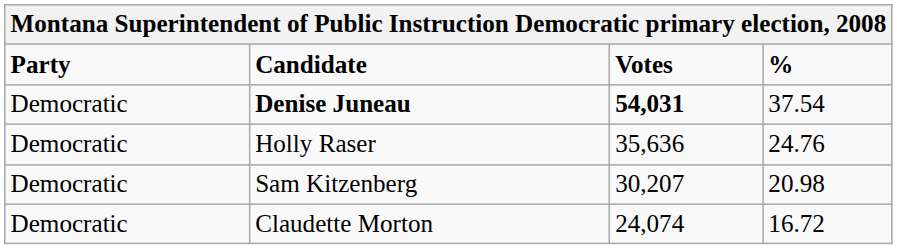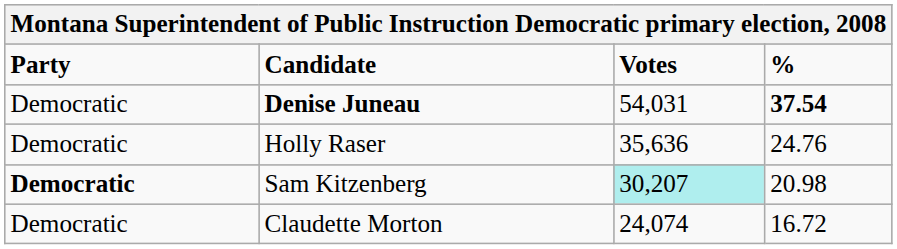(650, 104) bold -> (654, 104) normal
(797, 104) normal -> (799, 104) bold
(69, 183) normal -> (73, 183) bold
(650, 183) no background -> (654, 183) paleturquoise background
